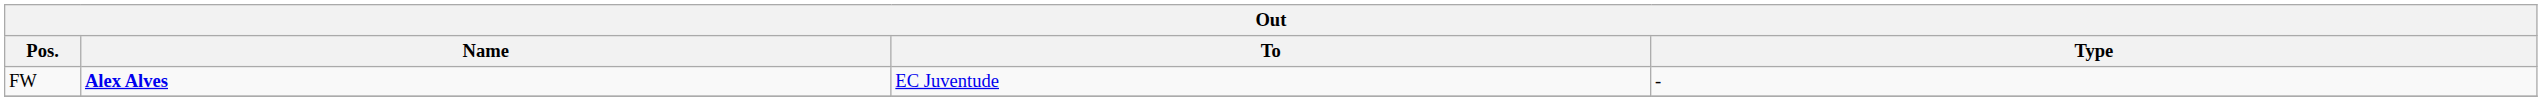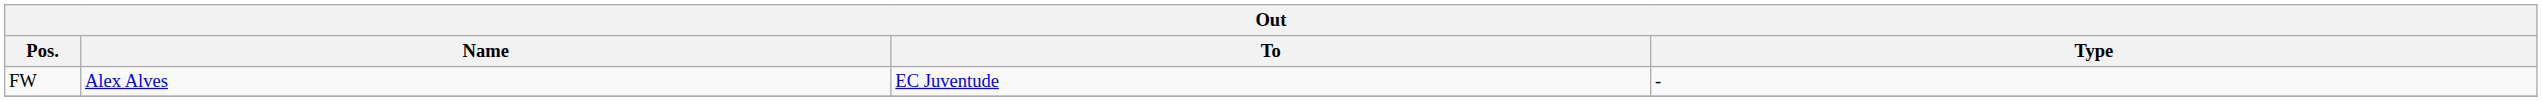(126, 81) bold -> (126, 81) normal
